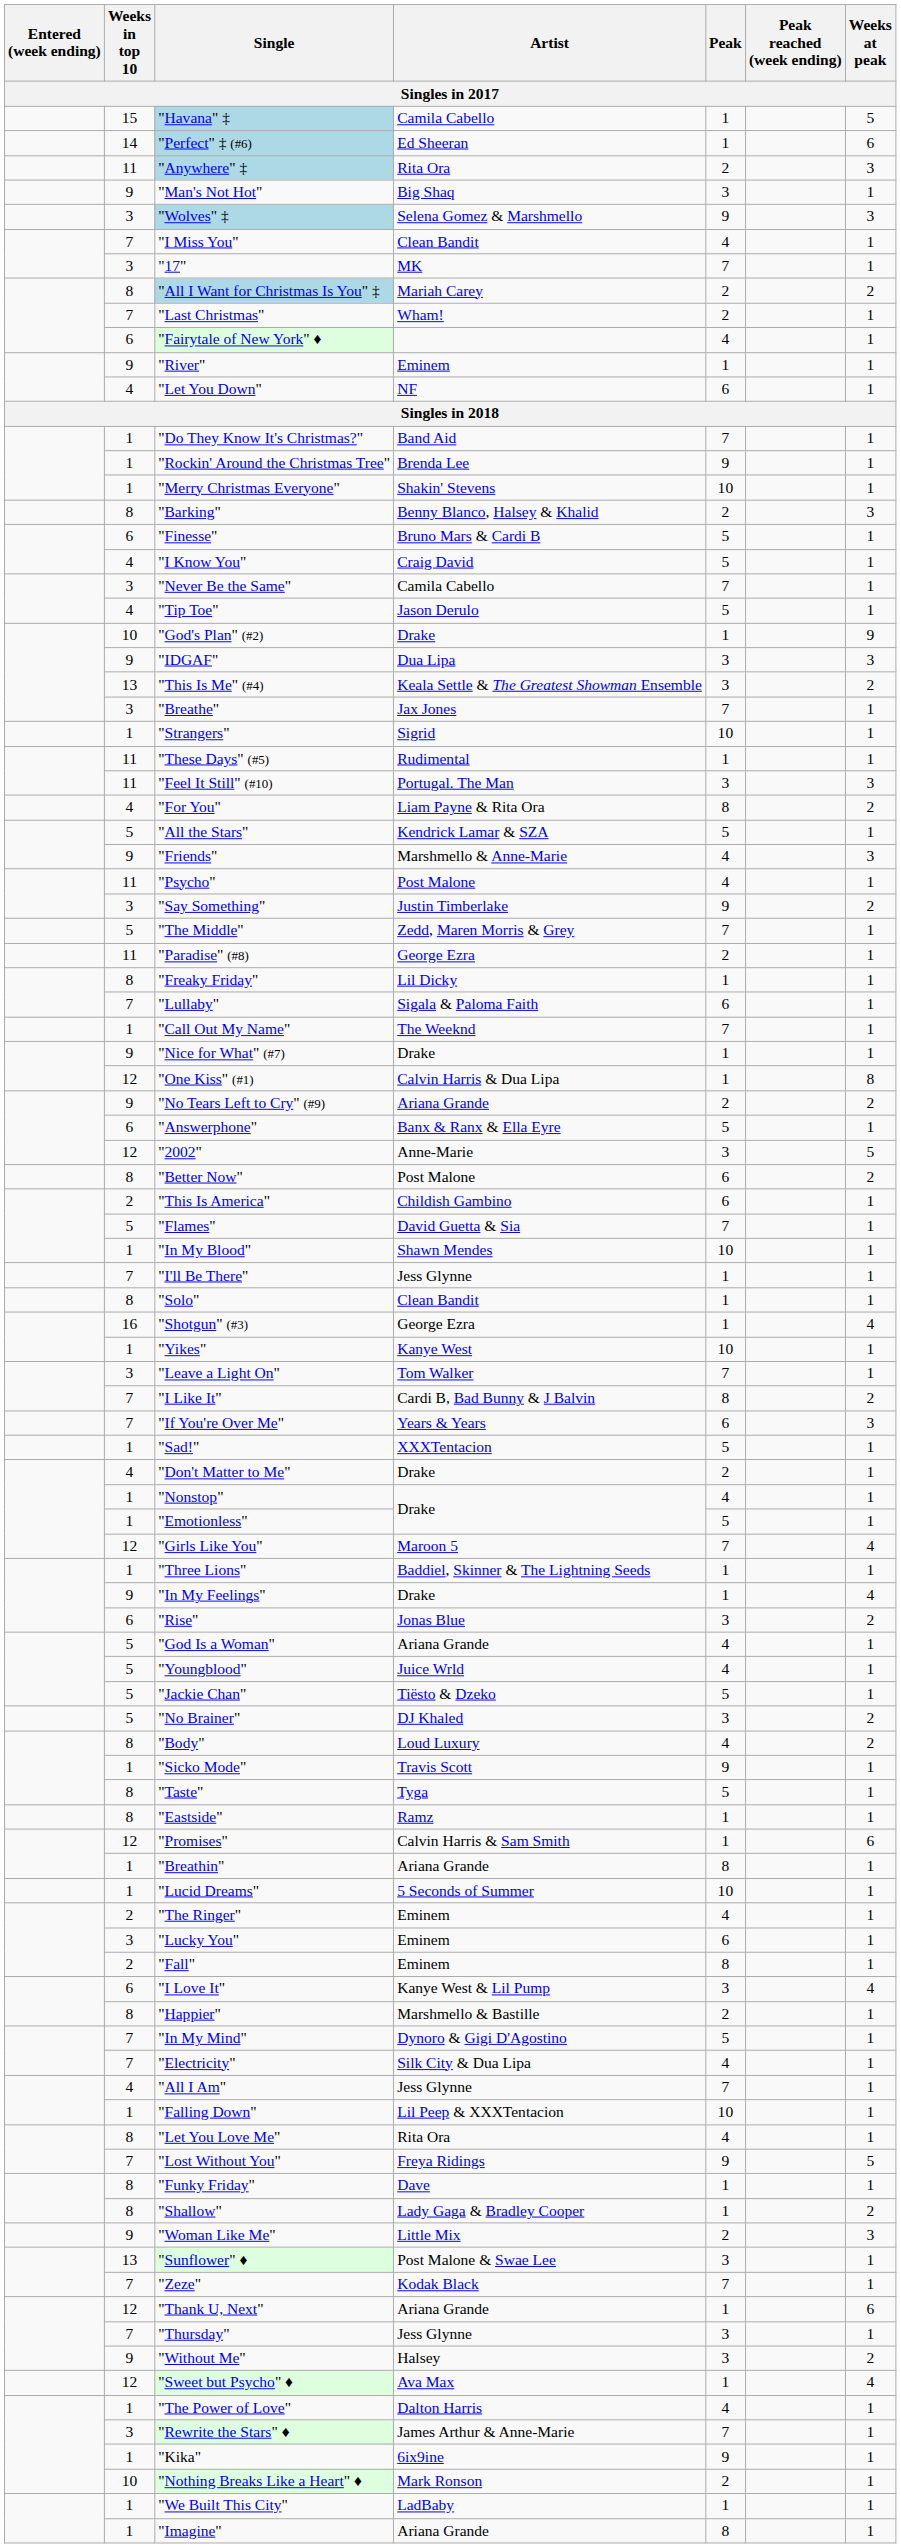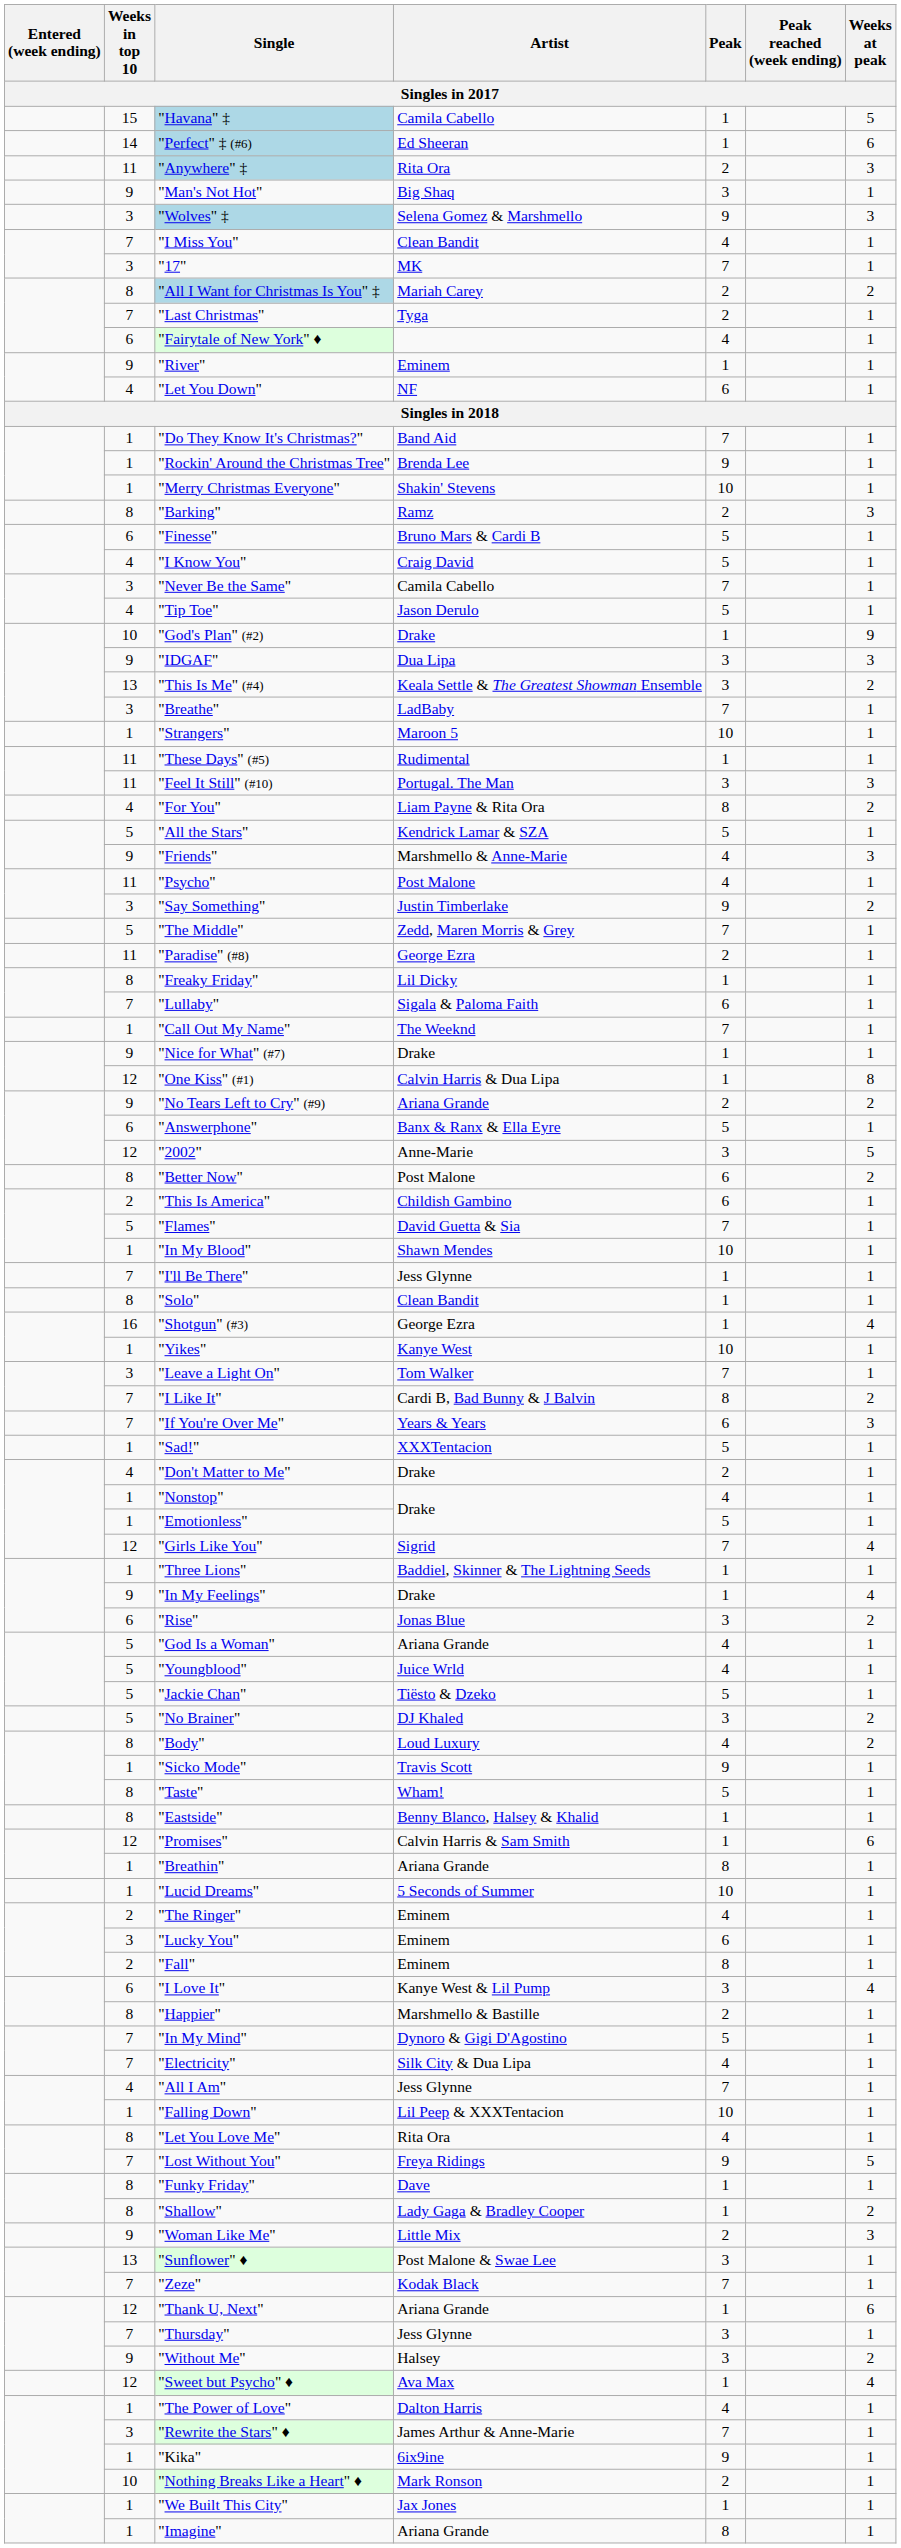(421, 315) Wham! -> (413, 315) Tyga
(498, 512) Benny Blanco, Halsey & Khalid -> (415, 512) Ramz
(427, 709) Jax Jones -> (426, 709) LadBaby
(416, 733) Sigrid -> (428, 733) Maroon 5
(428, 1546) Maroon 5 -> (416, 1546) Sigrid
(413, 1792) Tyga -> (421, 1792) Wham!
(415, 1816) Ramz -> (498, 1816) Benny Blanco, Halsey & Khalid
(426, 2505) LadBaby -> (427, 2505) Jax Jones
